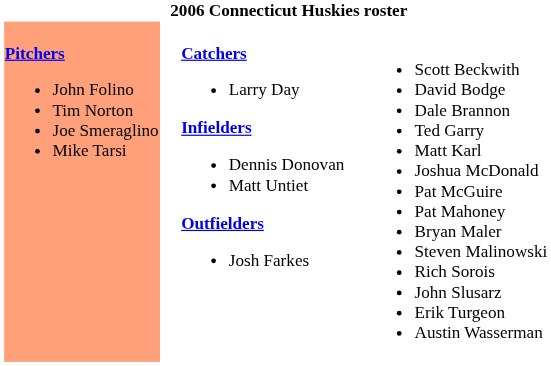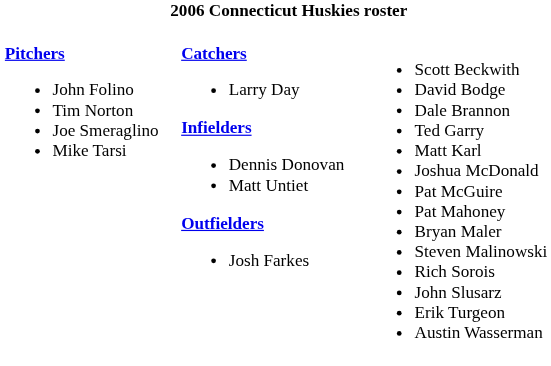(82, 102) lightsalmon background -> (82, 102) no background
